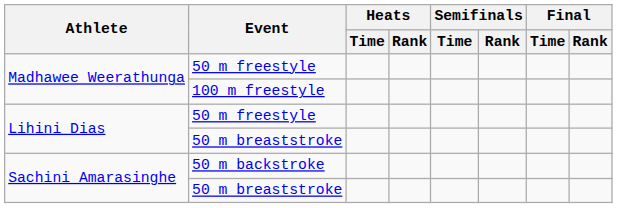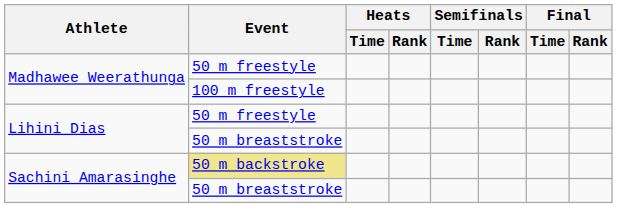(258, 165) no background -> (258, 165) khaki background
